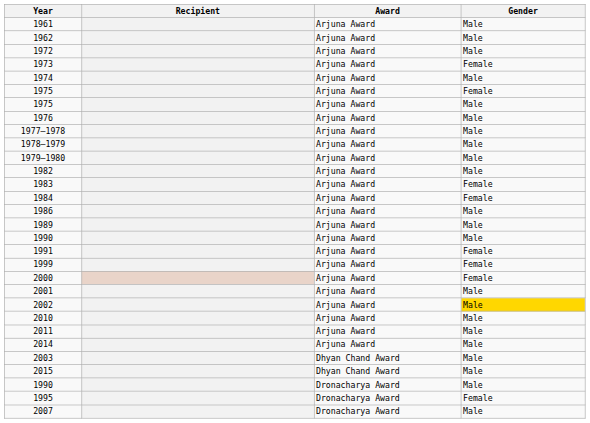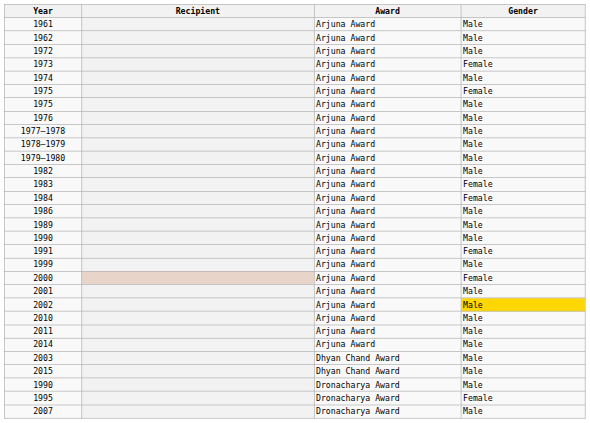(478, 265) Female -> (473, 265) Male
